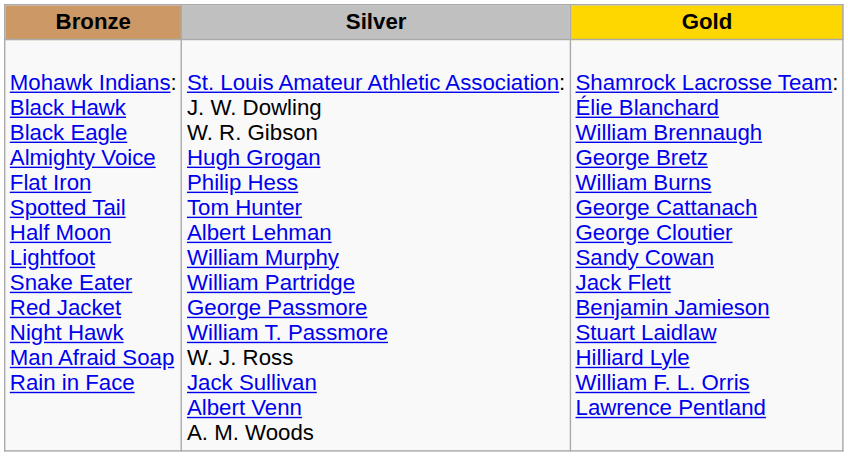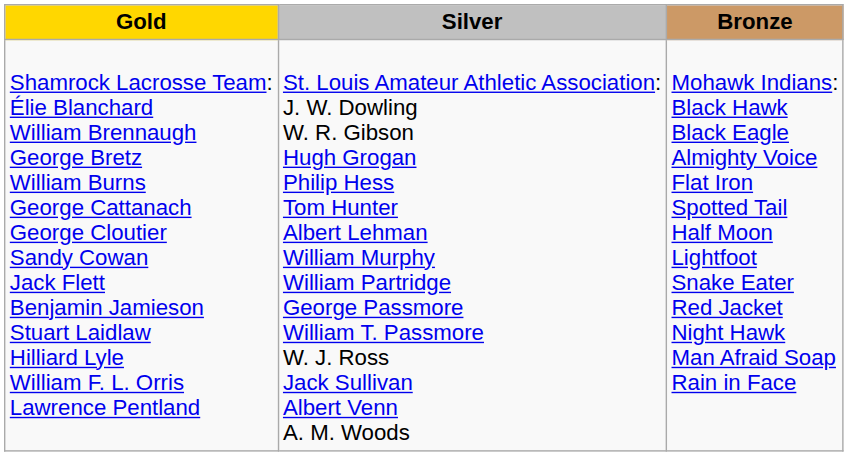columns swapped: (707, 22) <-> (93, 22)
